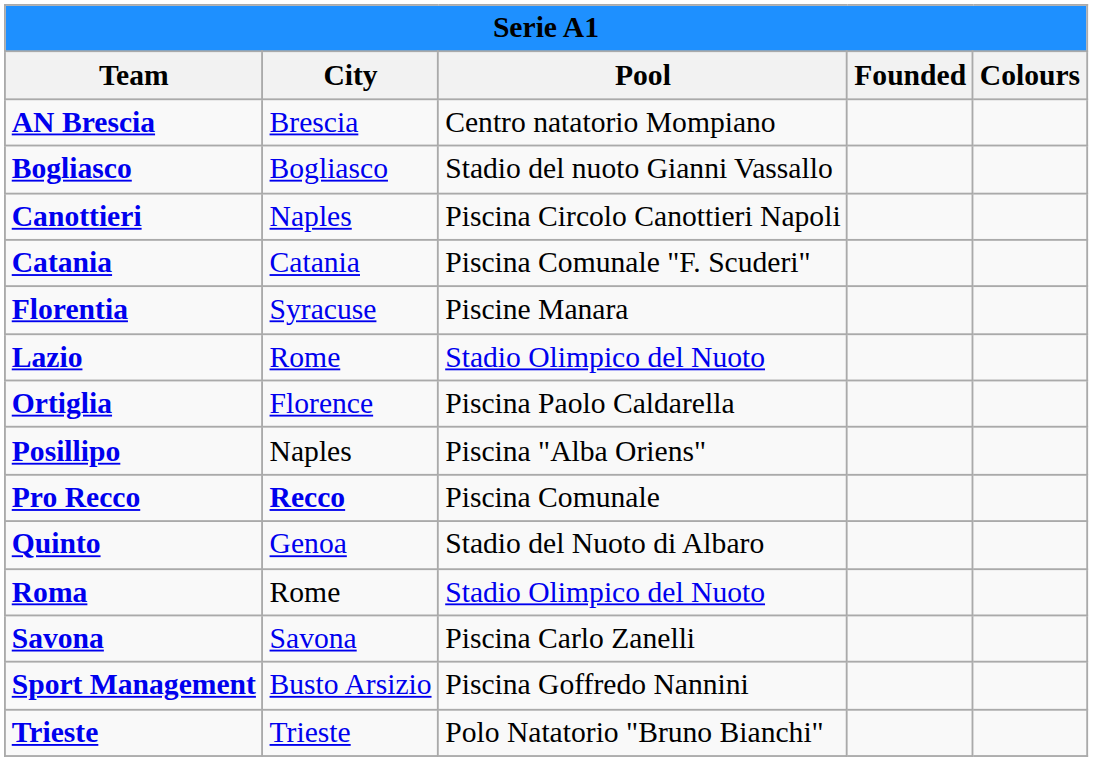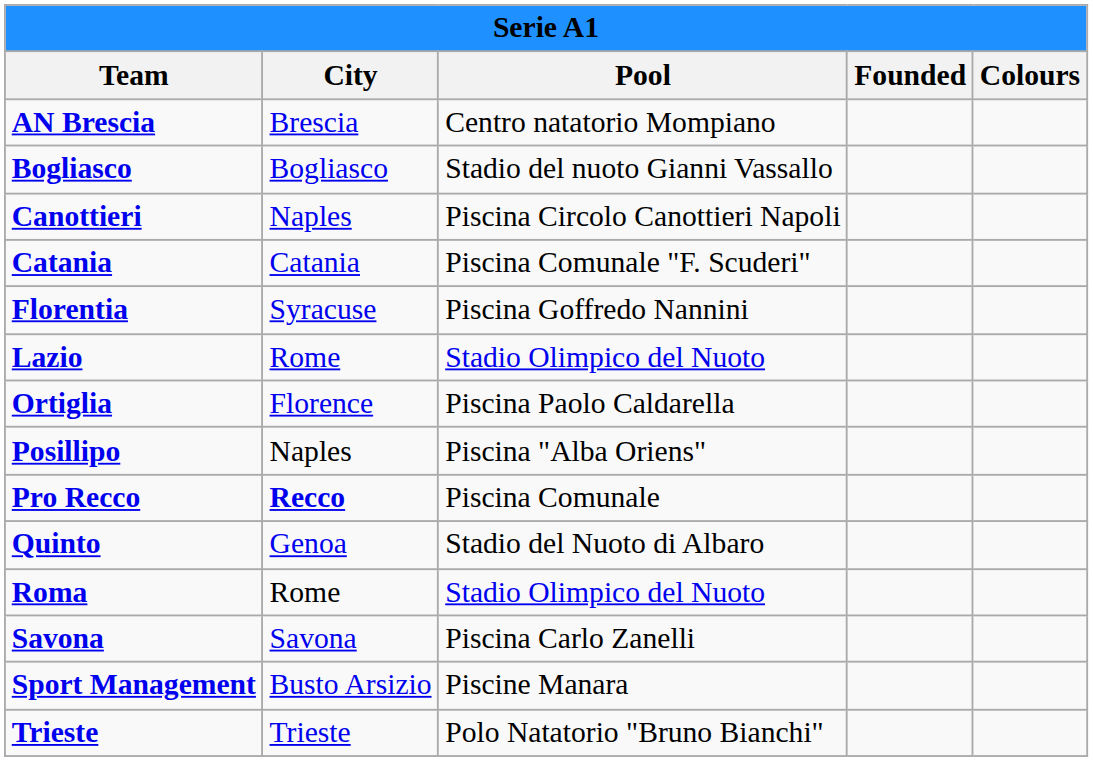(537, 309) Piscine Manara -> (597, 309) Piscina Goffredo Nannini
(597, 685) Piscina Goffredo Nannini -> (537, 685) Piscine Manara
